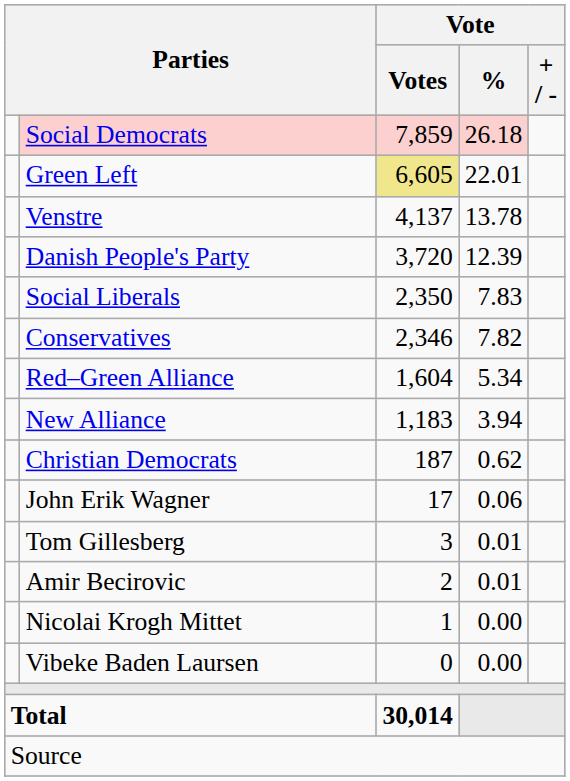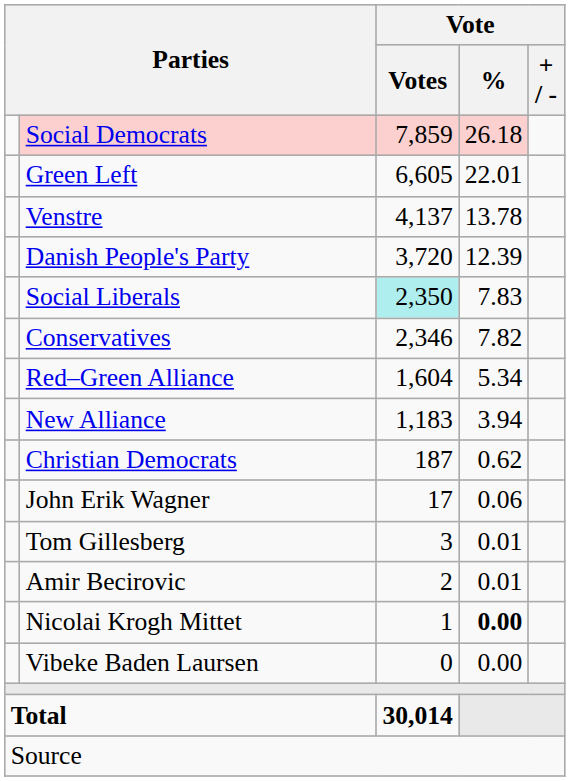(424, 175) khaki background -> (424, 175) no background
(424, 297) no background -> (424, 297) paleturquoise background
(500, 622) normal -> (500, 622) bold
